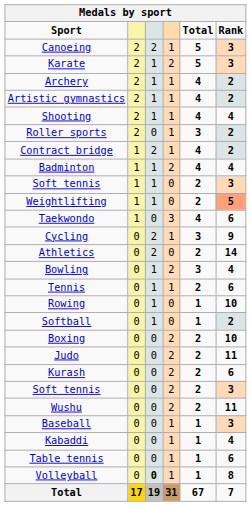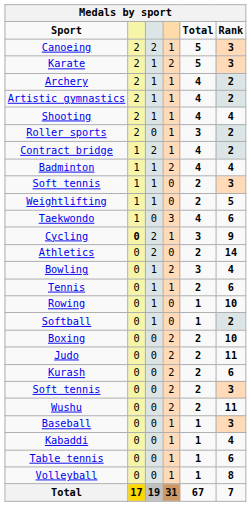(231, 202) lightsalmon background -> (231, 202) no background
(137, 236) normal -> (137, 236) bold
(154, 475) bold -> (154, 475) normal
